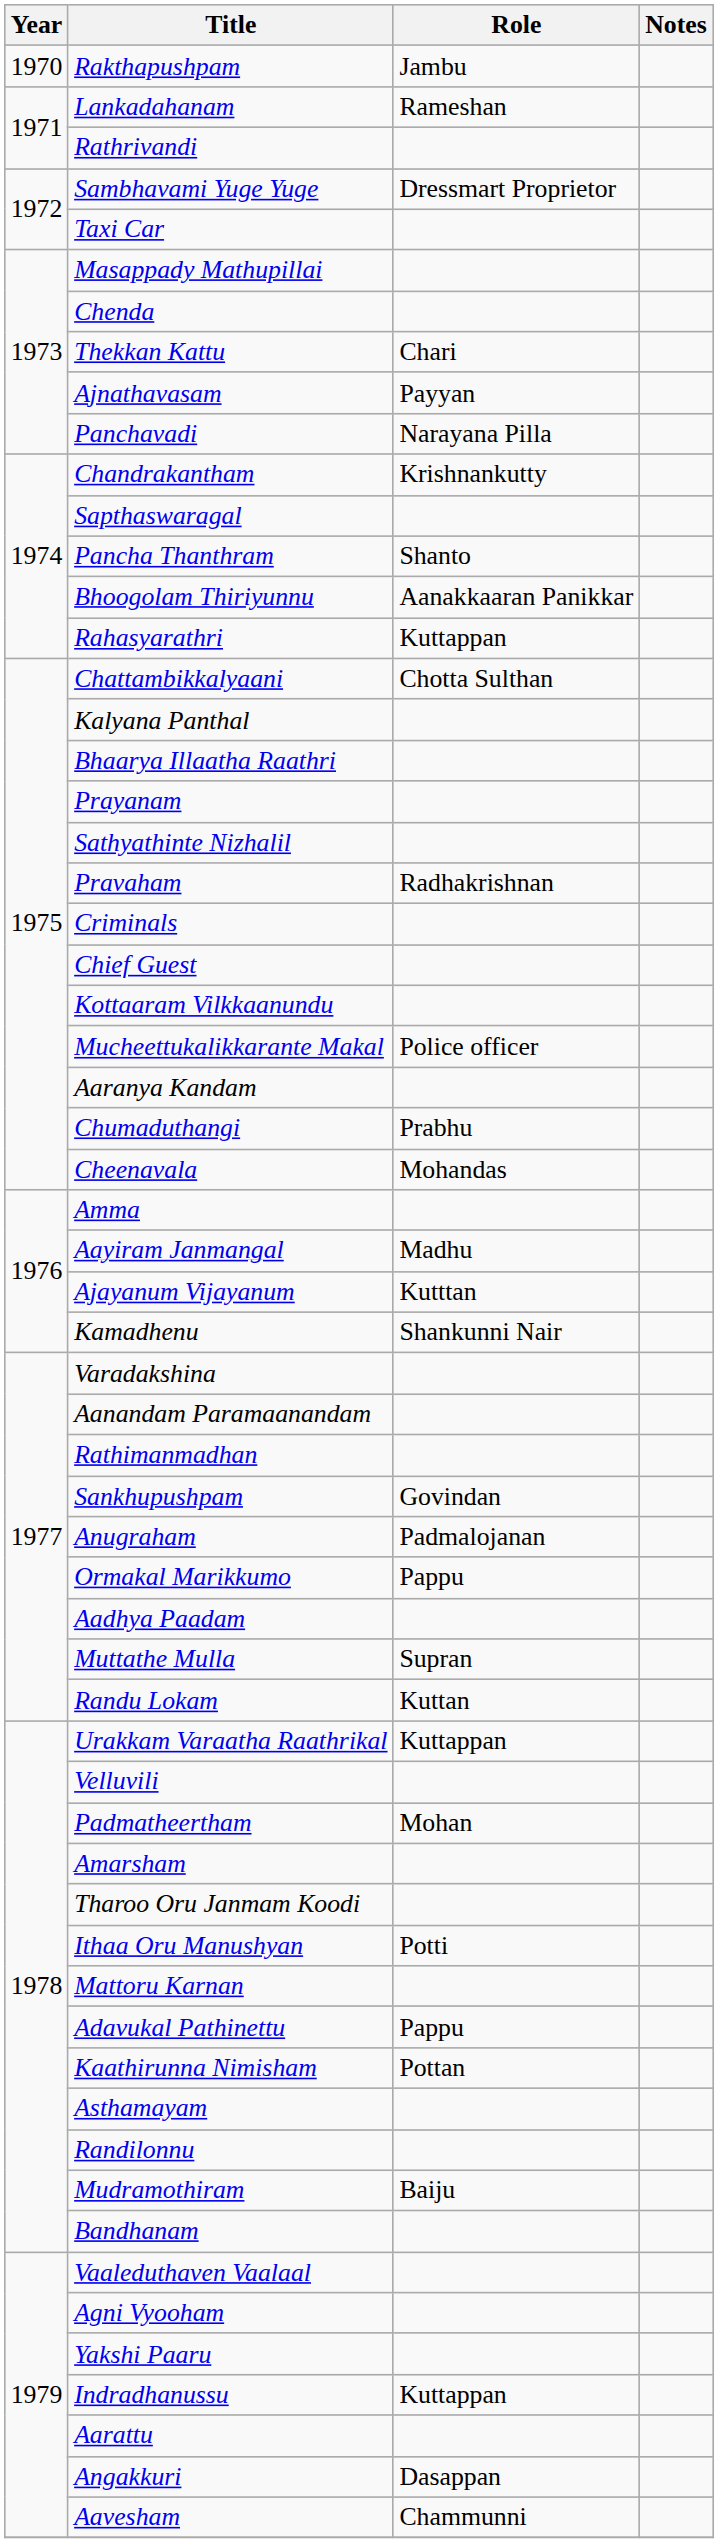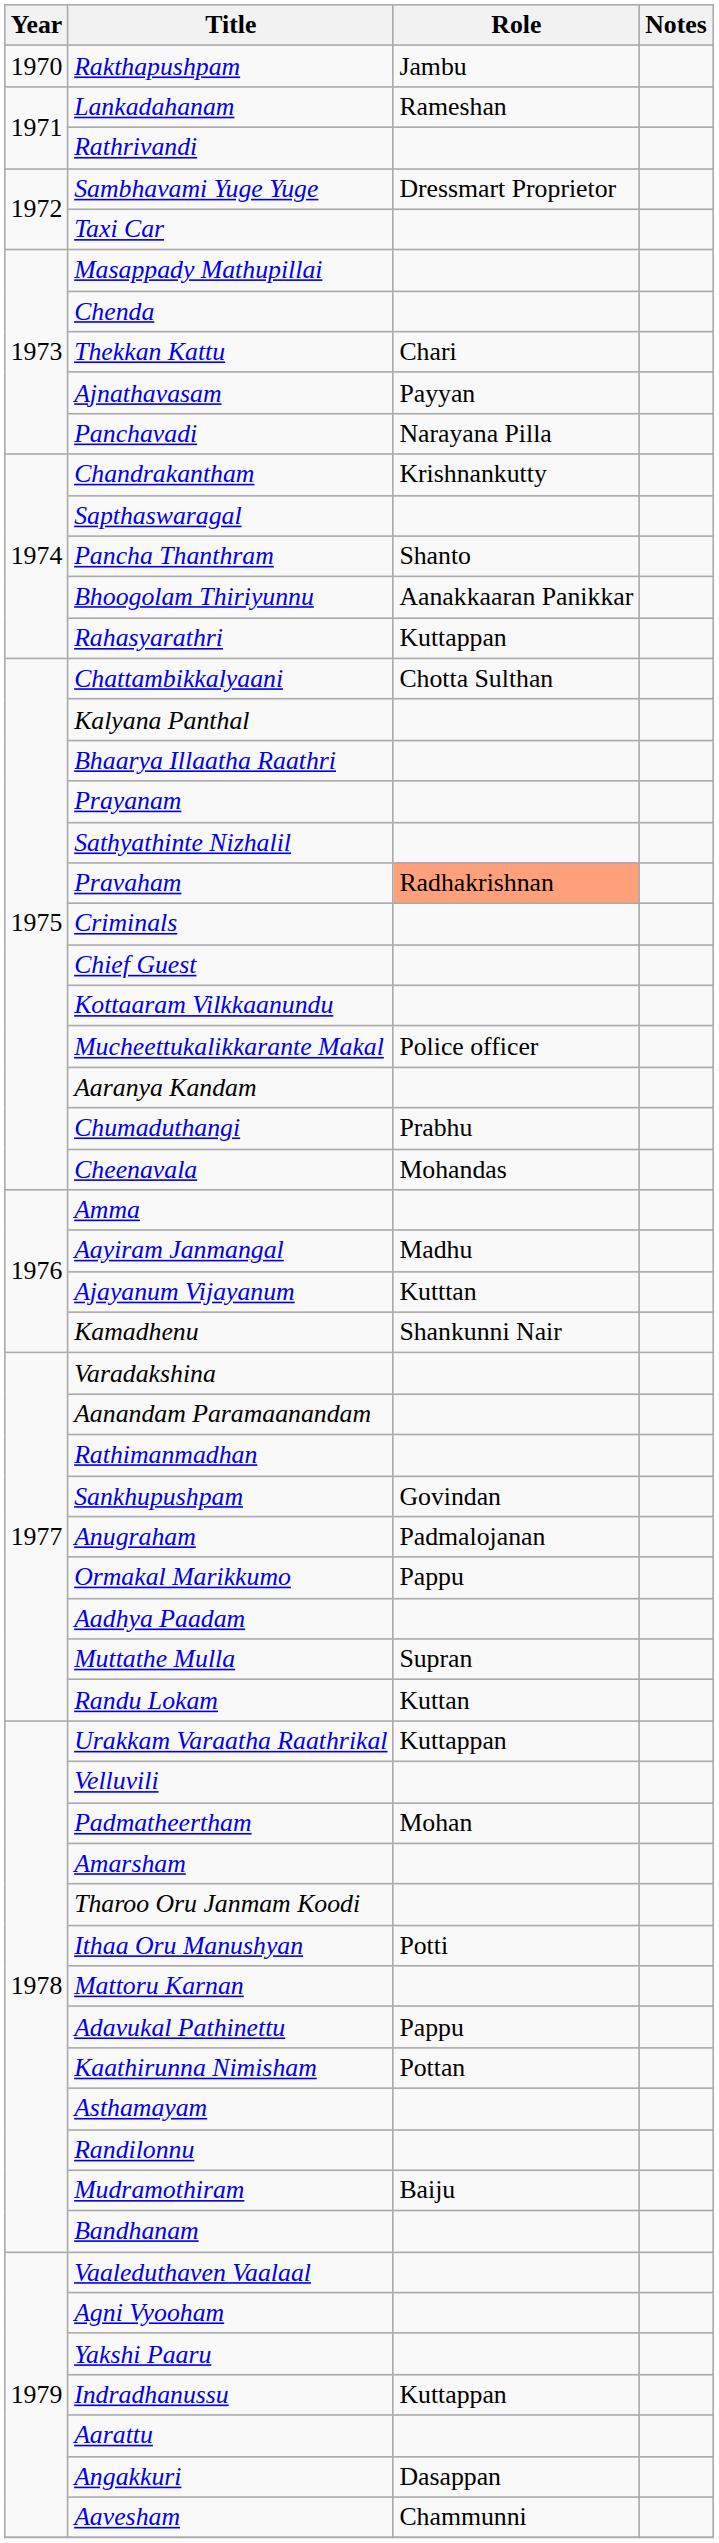(477, 882) no background -> (477, 882) lightsalmon background
